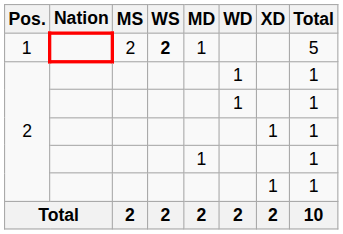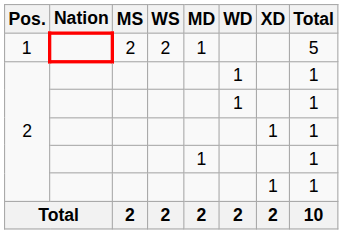(165, 47) bold -> (165, 47) normal
